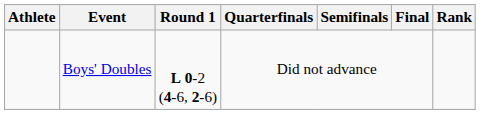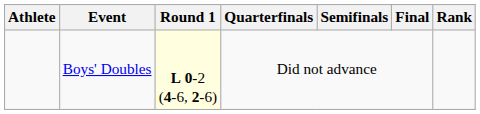(188, 87) no background -> (188, 87) lightyellow background
